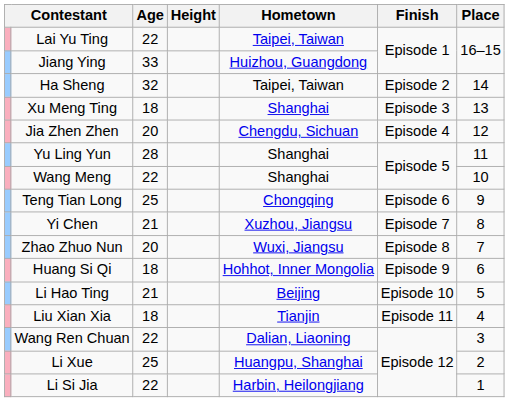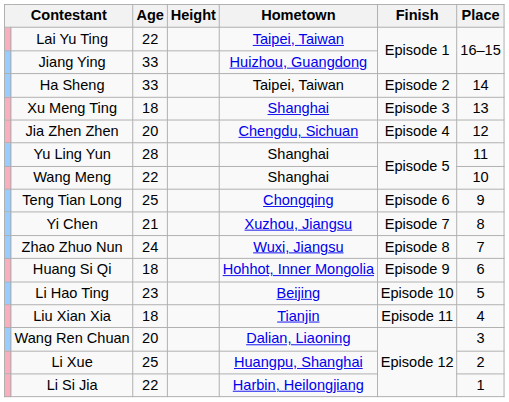(150, 85) 32 -> (150, 85) 33
(150, 246) 20 -> (150, 246) 24
(150, 293) 21 -> (150, 293) 23
(150, 339) 22 -> (150, 339) 20
